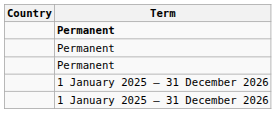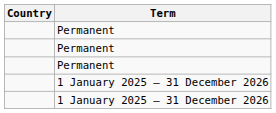(86, 30) bold -> (86, 30) normal
